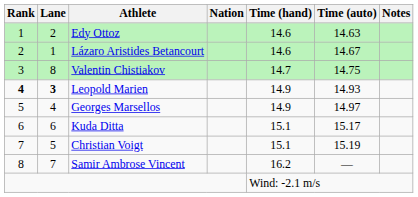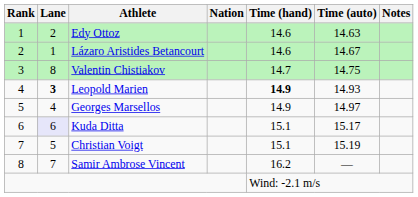(21, 88) bold -> (21, 88) normal
(281, 88) normal -> (281, 88) bold
(53, 126) no background -> (53, 126) lavender background
